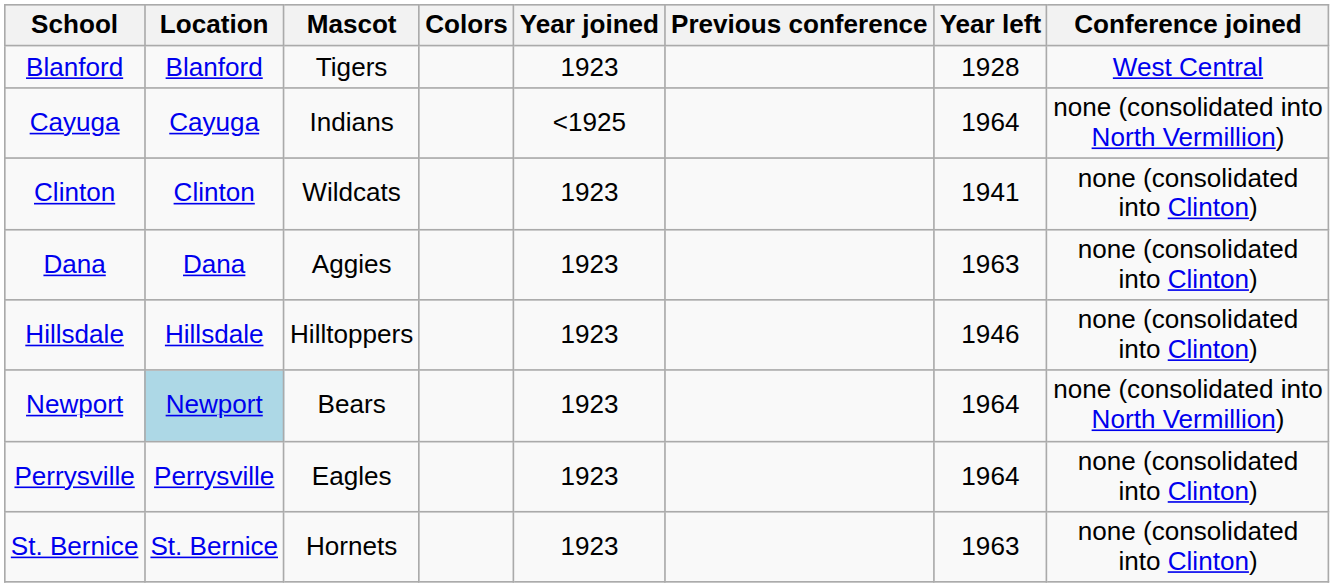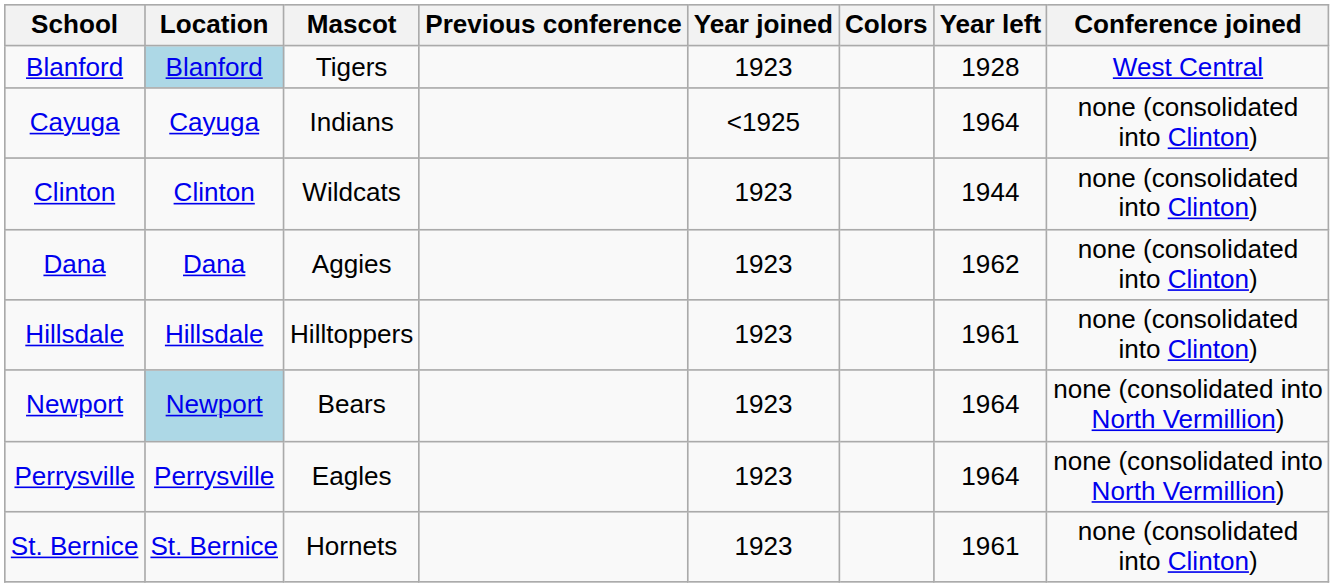columns swapped: (467, 25) <-> (799, 25)
(214, 66) no background -> (214, 66) lightblue background
(1188, 122) none (consolidated into North Vermillion) -> (1188, 122) none (consolidated into Clinton)
(990, 193) 1941 -> (990, 193) 1944
(990, 263) 1963 -> (990, 263) 1962
(990, 334) 1946 -> (990, 334) 1961
(1188, 476) none (consolidated into Clinton) -> (1188, 476) none (consolidated into North Vermillion)
(990, 546) 1963 -> (990, 546) 1961
